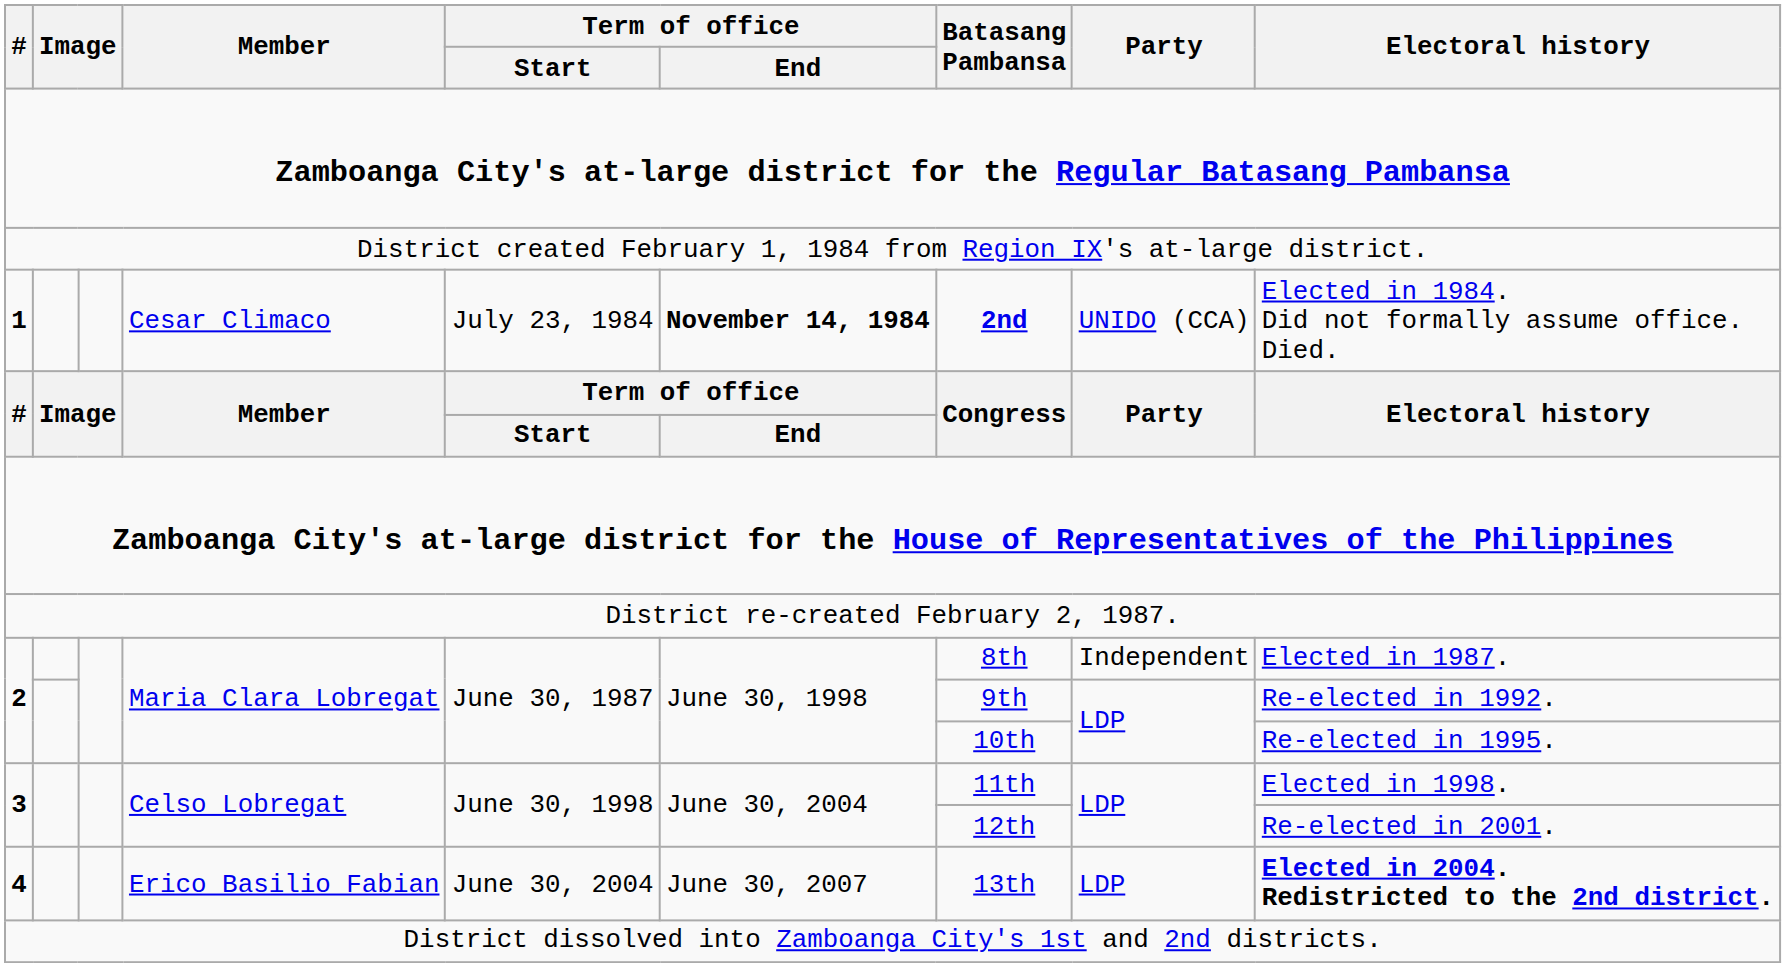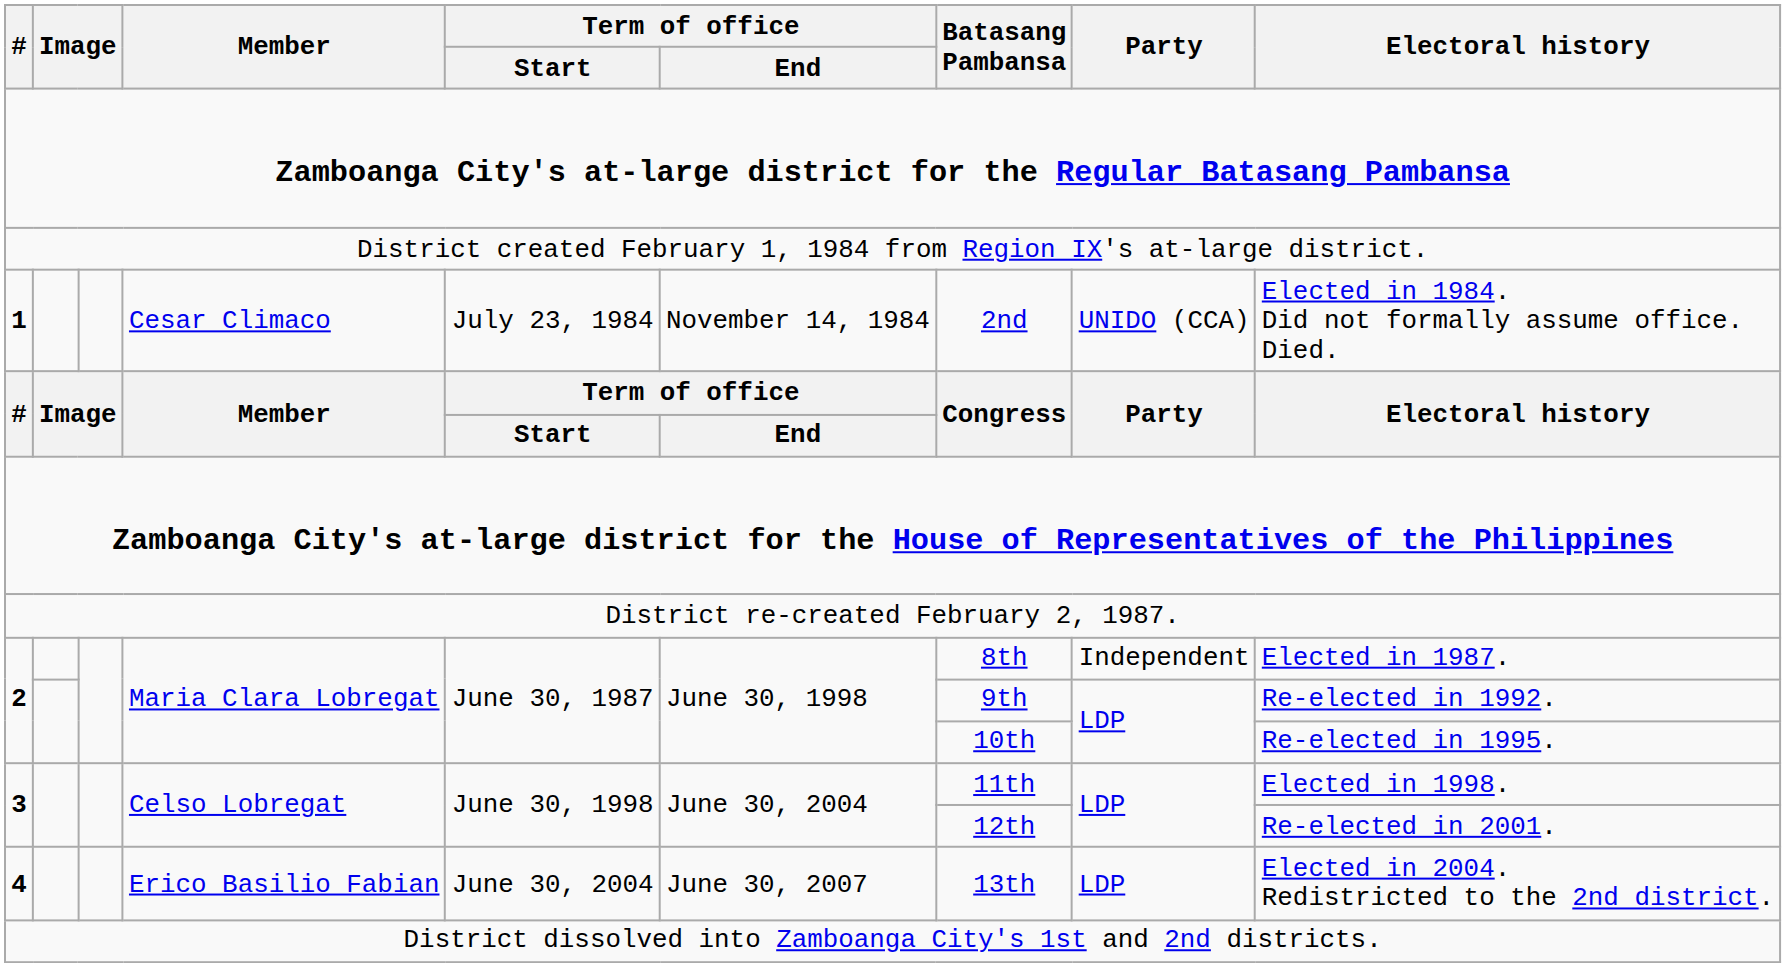(798, 321) bold -> (798, 321) normal
(1004, 321) bold -> (1004, 321) normal
(1518, 884) bold -> (1518, 884) normal
